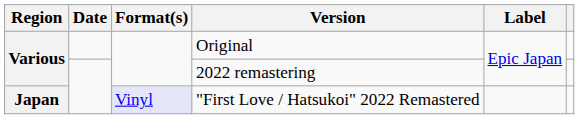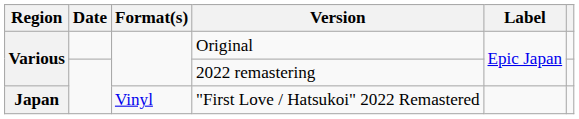(134, 99) lavender background -> (134, 99) no background
